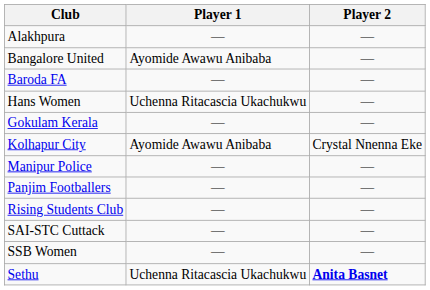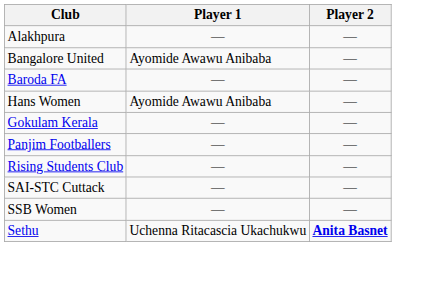(218, 101) Uchenna Ritacascia Ukachukwu -> (200, 101) Ayomide Awawu Anibaba
- row: (47, 144)
- row: (50, 166)
